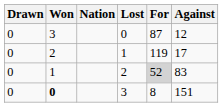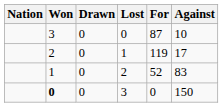columns swapped: (97, 14) <-> (25, 14)
(181, 33) 12 -> (181, 33) 10
(156, 72) lightgrey background -> (156, 72) no background
(153, 92) 8 -> (153, 92) 0
(184, 92) 151 -> (184, 92) 150
